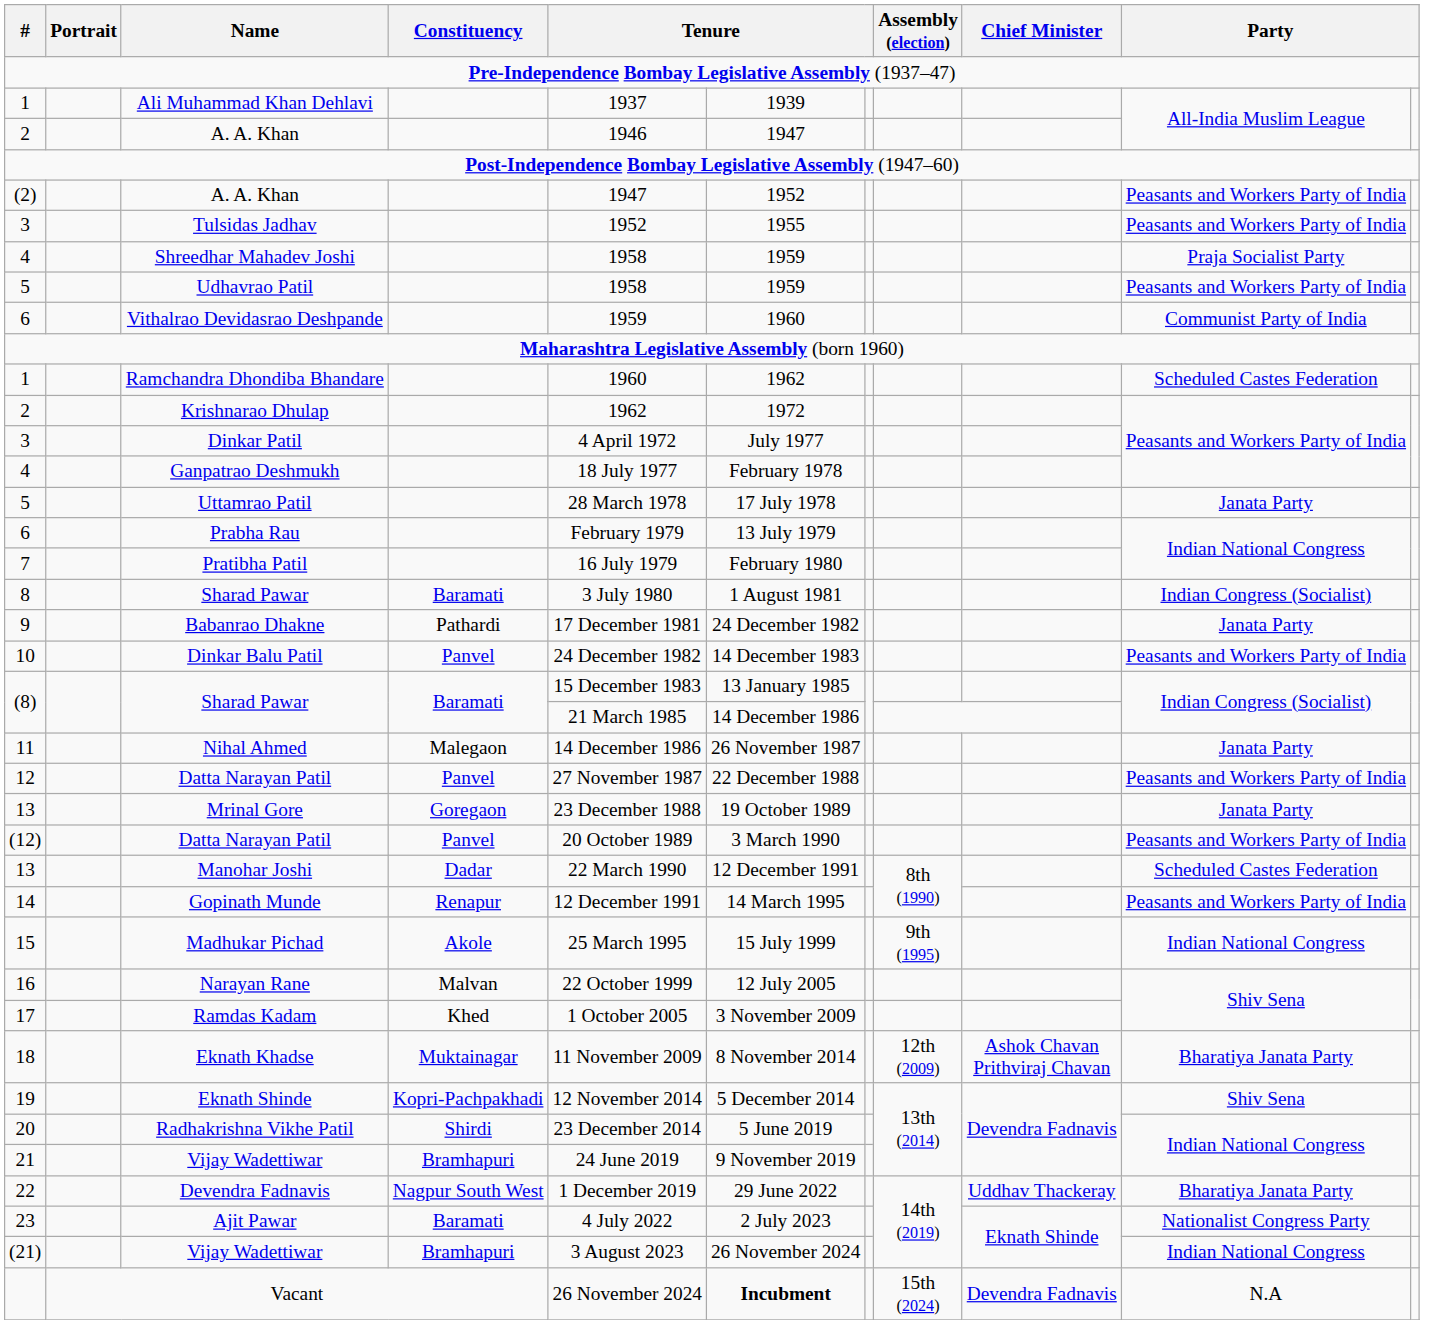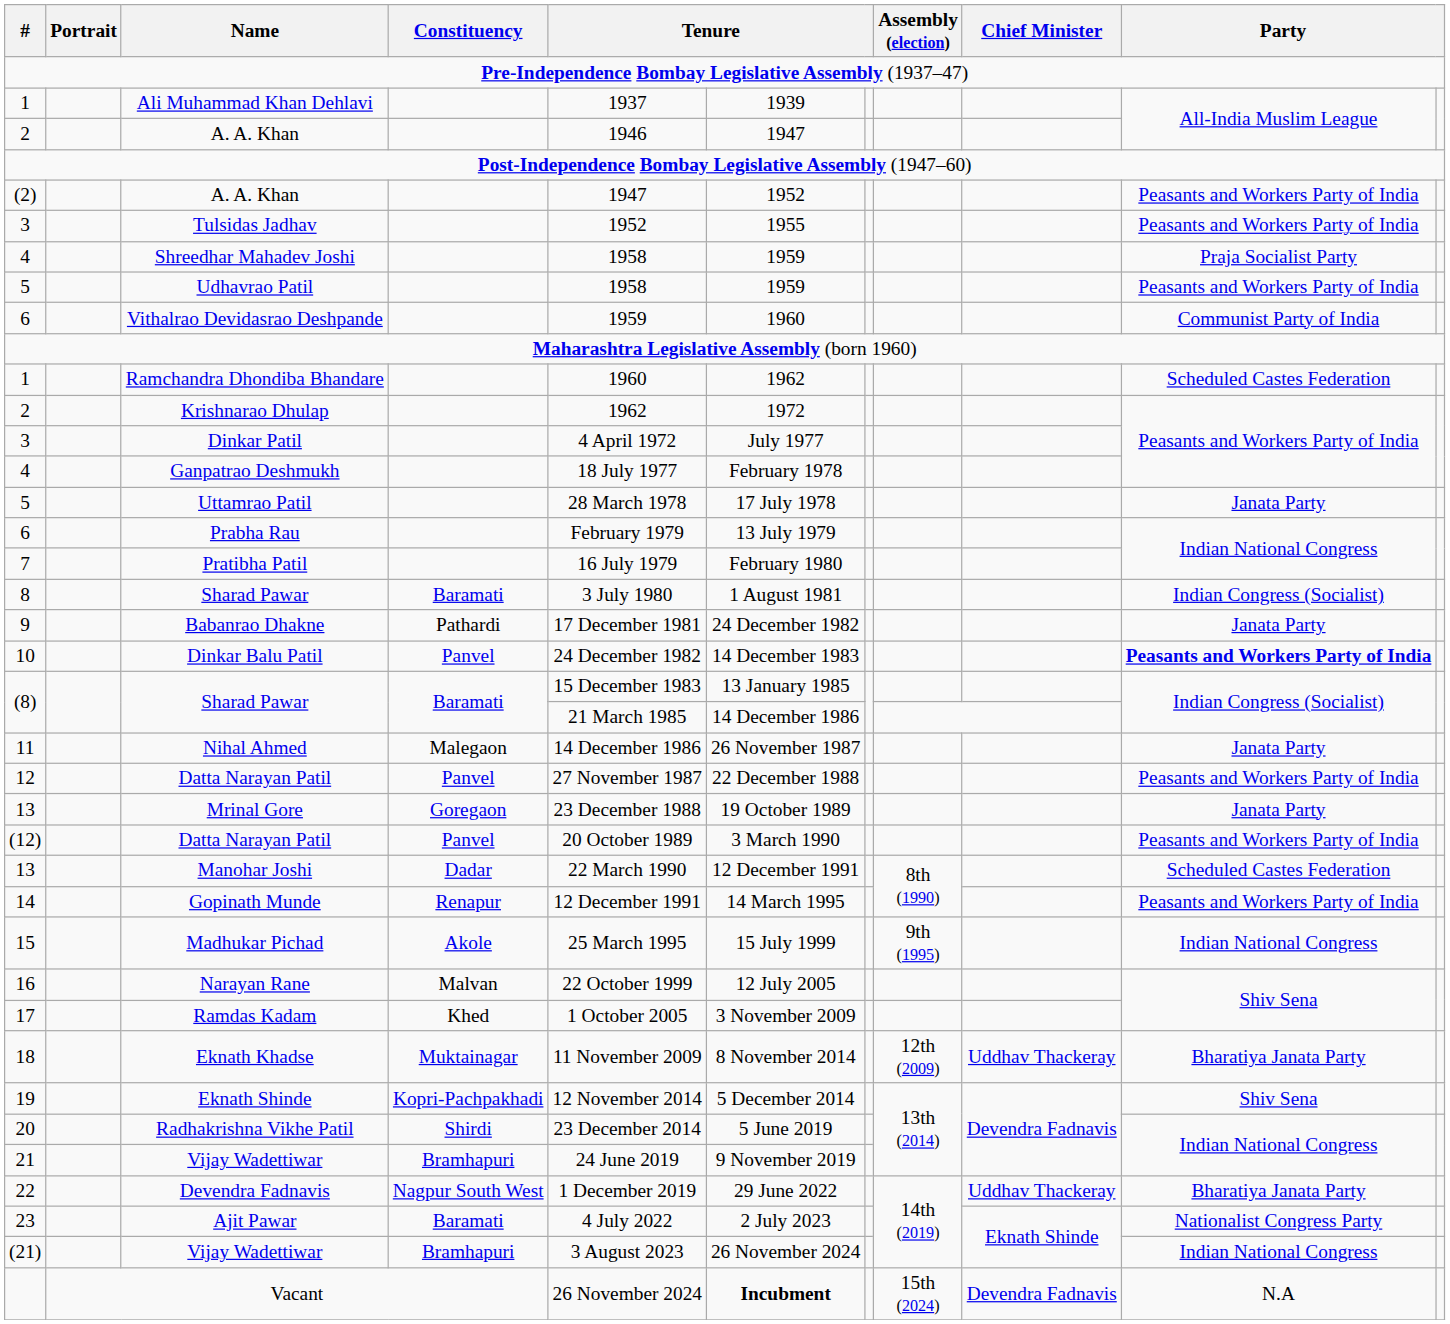(1266, 655) normal -> (1279, 655) bold
(1042, 1056) Ashok Chavan Prithviraj Chavan -> (1042, 1056) Uddhav Thackeray
